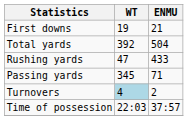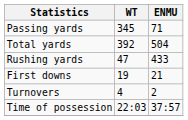rows swapped: (39, 28) <-> (45, 76)
(120, 92) lightblue background -> (120, 92) no background
